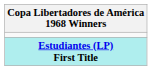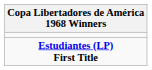(76, 51) paleturquoise background -> (76, 51) no background
